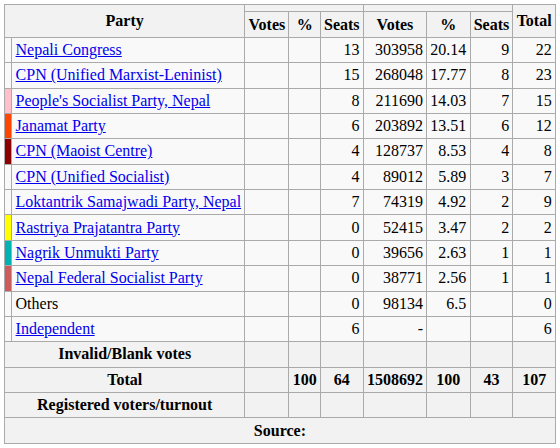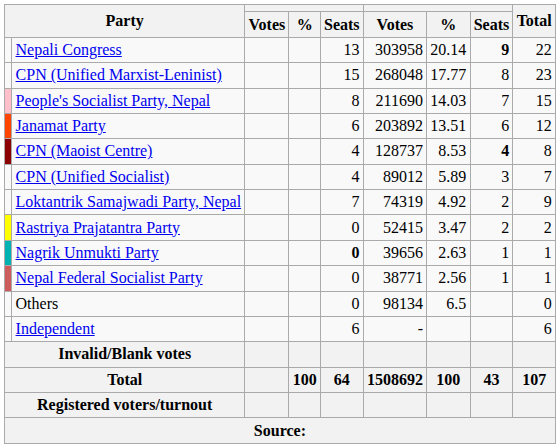(505, 49) normal -> (505, 49) bold
(505, 151) normal -> (505, 151) bold
(356, 252) normal -> (356, 252) bold
